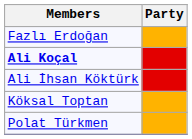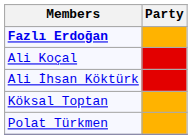(58, 37) normal -> (58, 37) bold
(42, 58) bold -> (42, 58) normal
